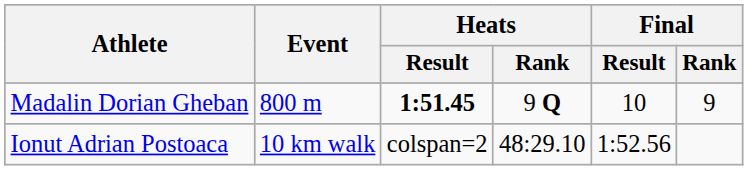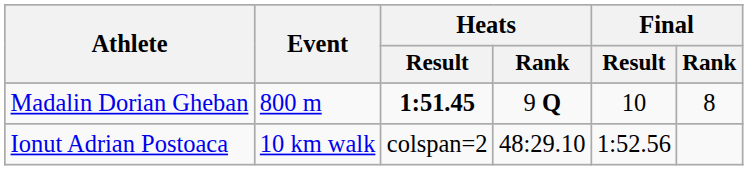(709, 103) 9 -> (709, 103) 8
